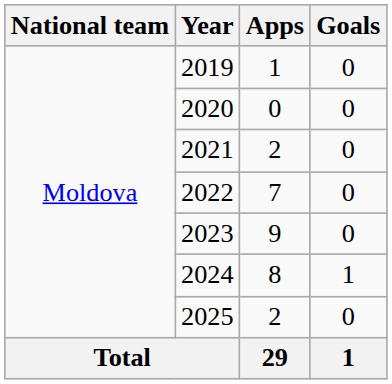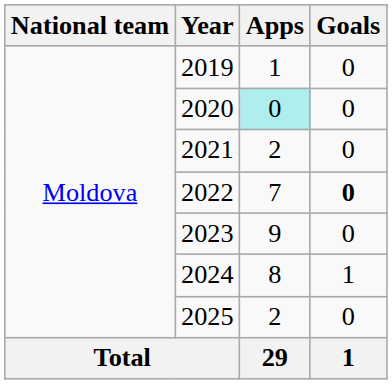(275, 108) no background -> (275, 108) paleturquoise background
(348, 191) normal -> (348, 191) bold
